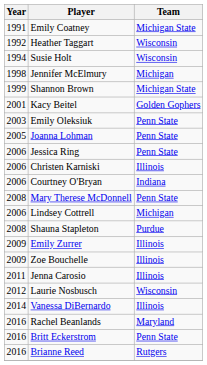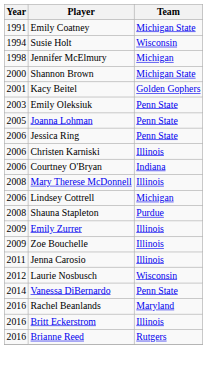- row: (62, 43)
(16, 89) 1999 -> (16, 74) 2000
(157, 197) Penn State -> (150, 182) Illinois
(150, 306) Illinois -> (157, 290) Penn State
(157, 337) Penn State -> (150, 321) Illinois
